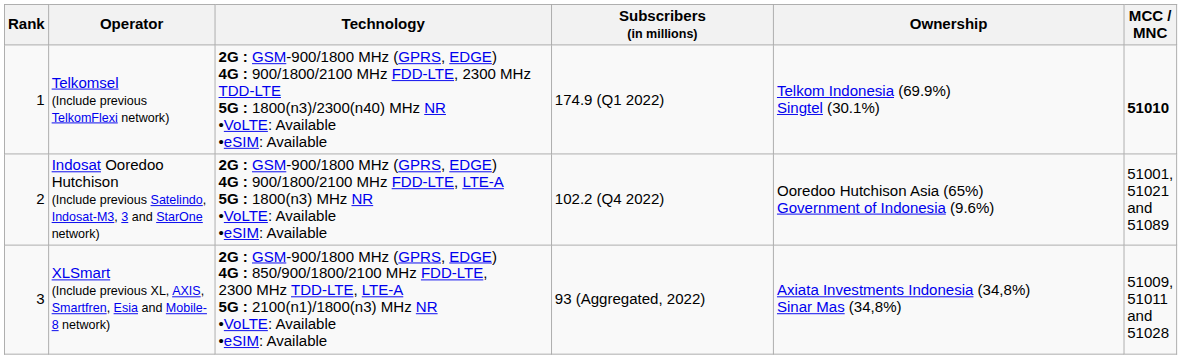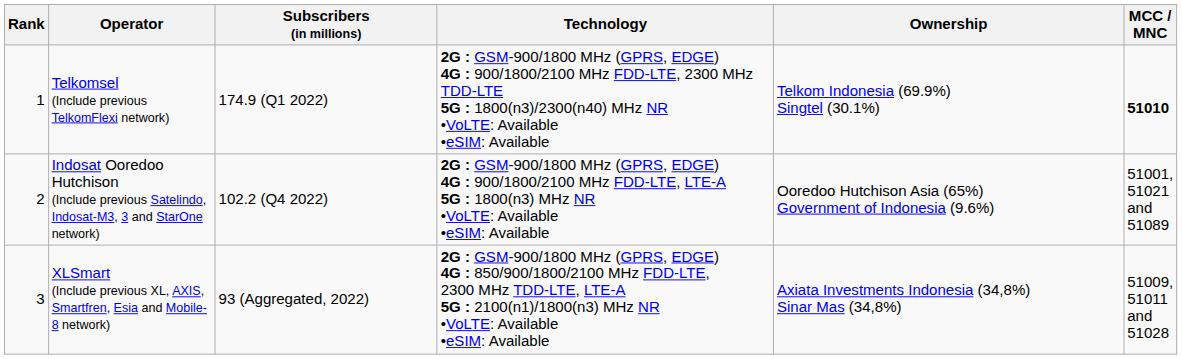columns swapped: (383, 24) <-> (662, 24)
